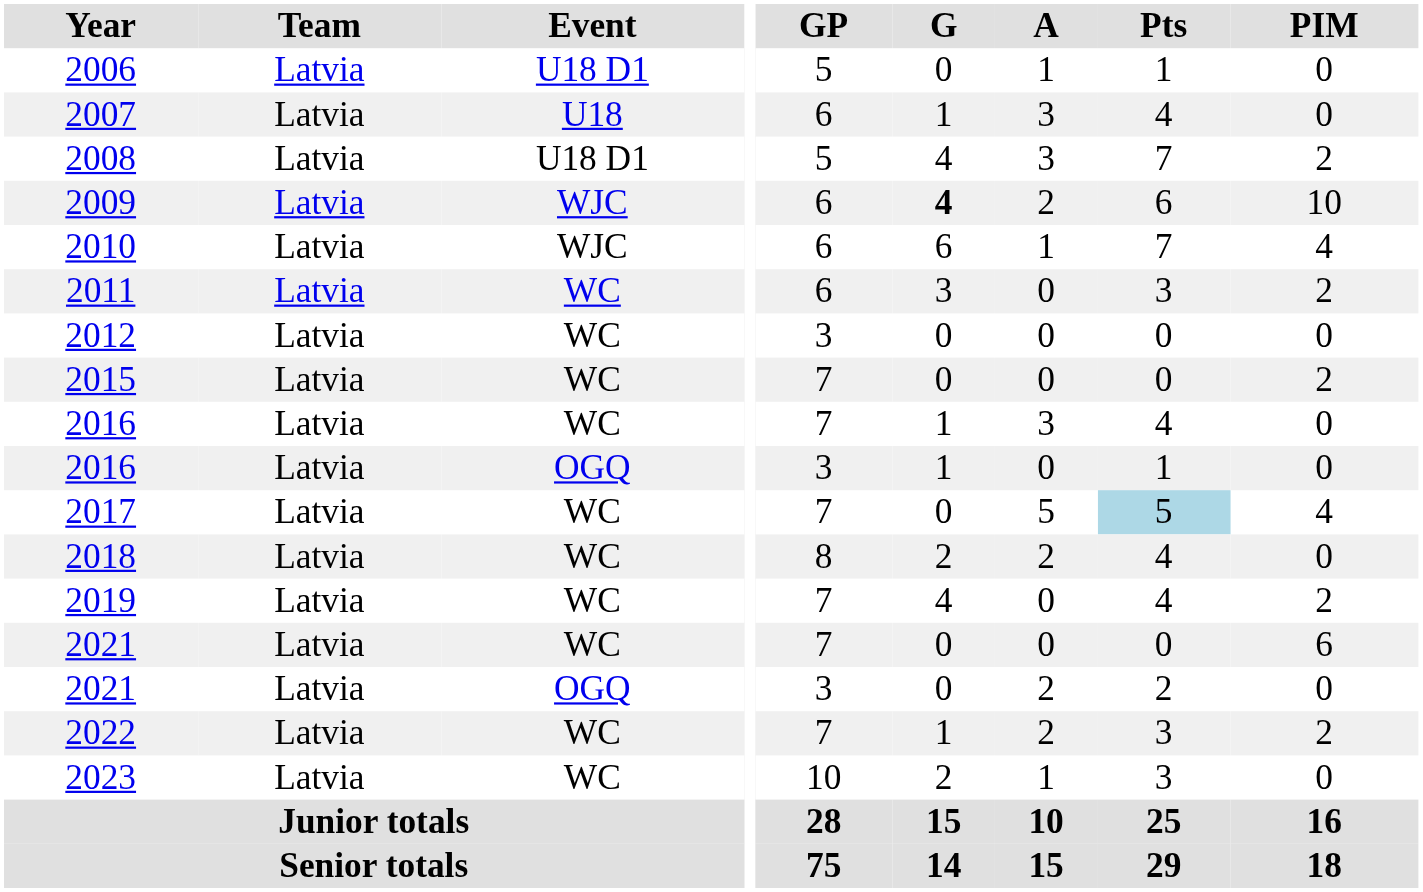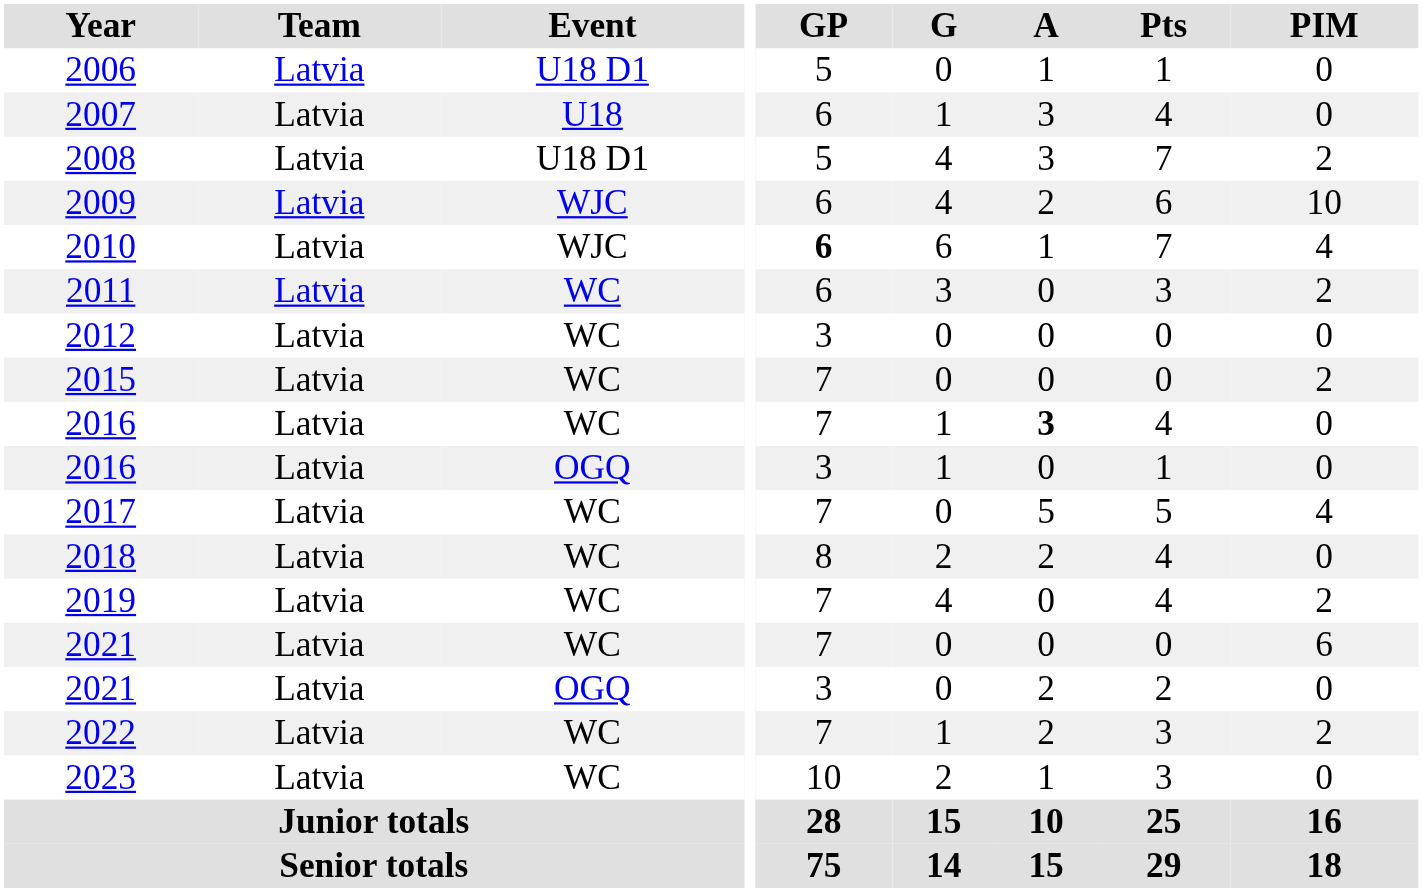(944, 202) bold -> (944, 202) normal
(824, 246) normal -> (824, 246) bold
(1046, 423) normal -> (1046, 423) bold
(1164, 511) lightblue background -> (1164, 511) no background
